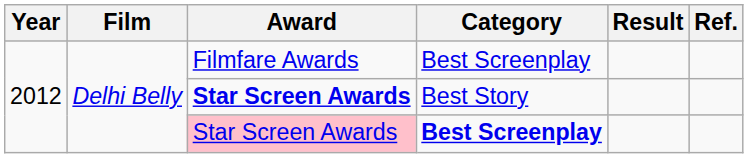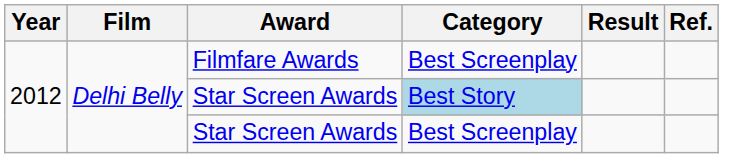(302, 96) bold -> (295, 96) normal
(475, 96) no background -> (461, 96) lightblue background
(295, 133) pink background -> (295, 133) no background
(512, 133) bold -> (492, 133) normal
